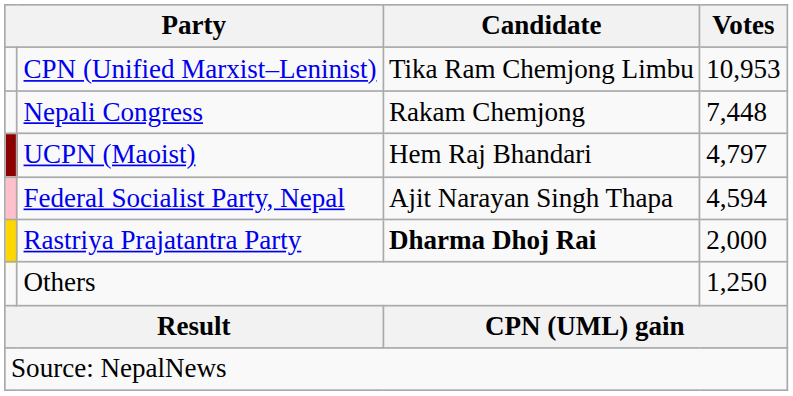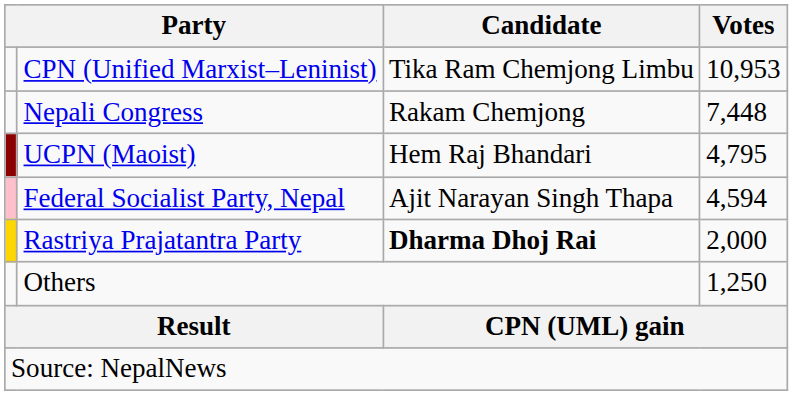(737, 154) 4,797 -> (737, 154) 4,795
